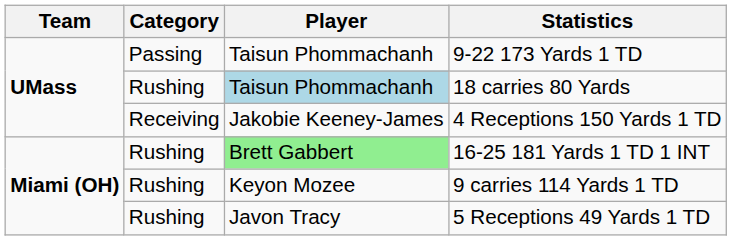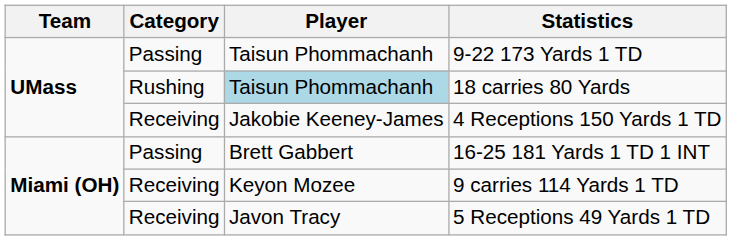(167, 152) Rushing -> (166, 152) Passing
(291, 152) lightgreen background -> (291, 152) no background
(167, 185) Rushing -> (174, 185) Receiving
(167, 217) Rushing -> (174, 217) Receiving
